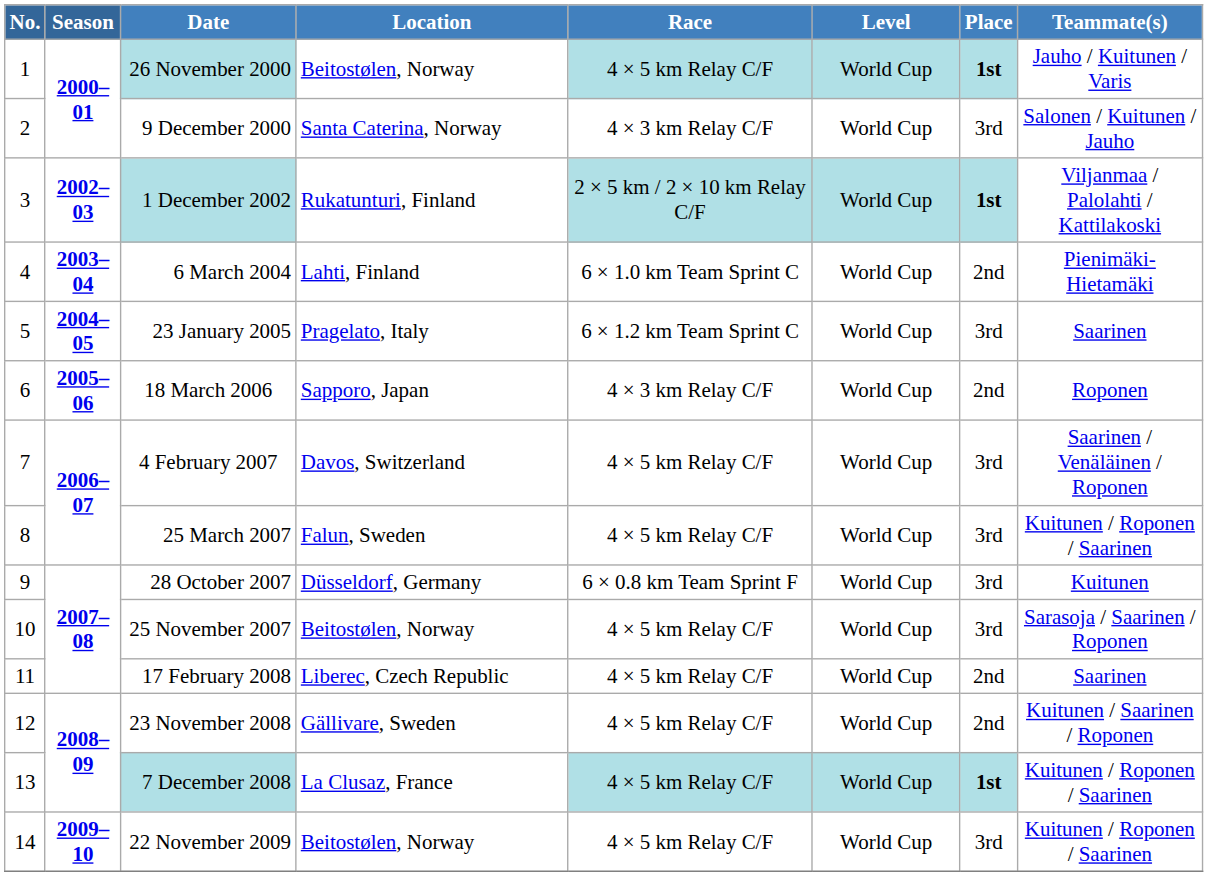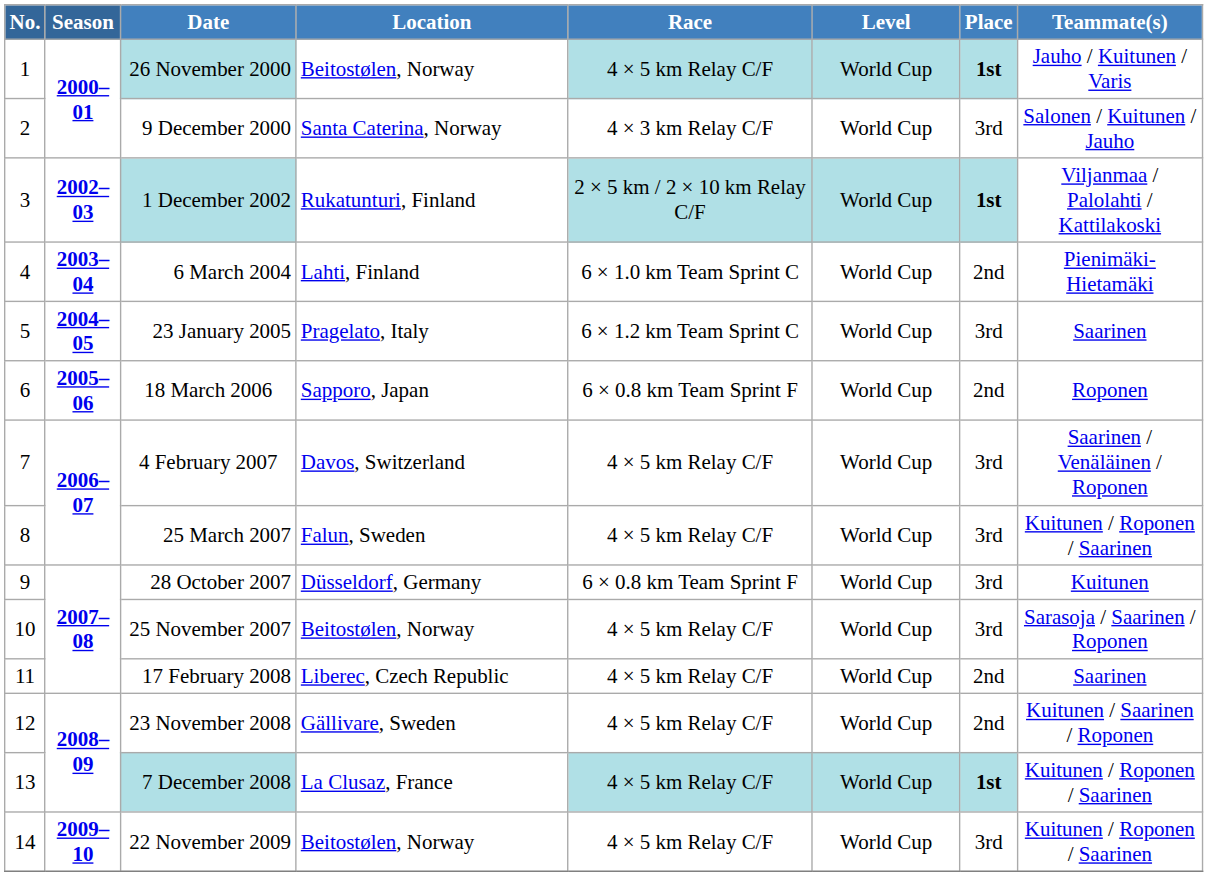(690, 390) 4 × 3 km Relay C/F -> (690, 390) 6 × 0.8 km Team Sprint F
